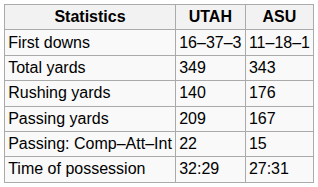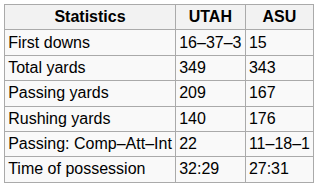(279, 42) 11–18–1 -> (258, 42) 15
rows swapped: (59, 93) <-> (58, 118)
(258, 144) 15 -> (279, 144) 11–18–1
